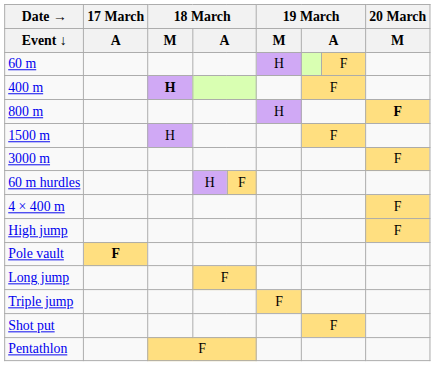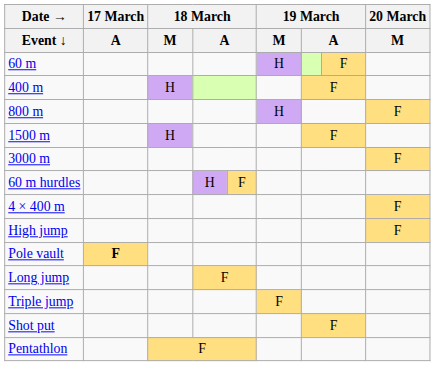(170, 88) bold -> (170, 88) normal
(398, 111) bold -> (398, 111) normal
